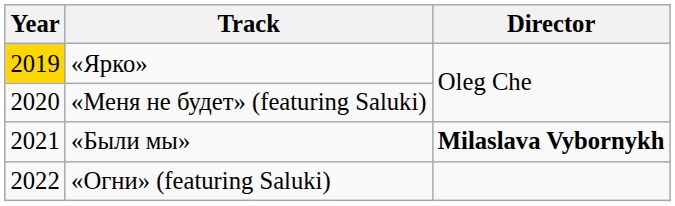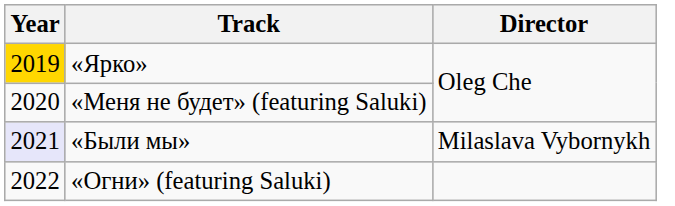(35, 141) no background -> (35, 141) lavender background
(551, 141) bold -> (544, 141) normal
